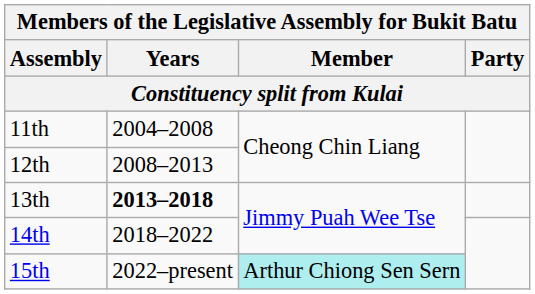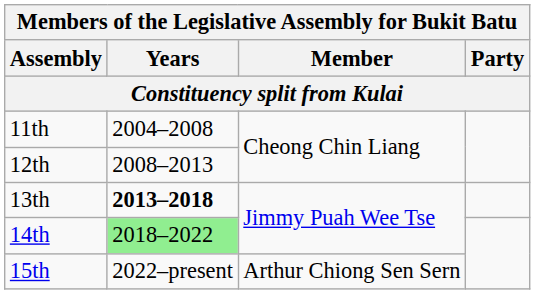(163, 235) no background -> (163, 235) lightgreen background
(352, 270) paleturquoise background -> (352, 270) no background
